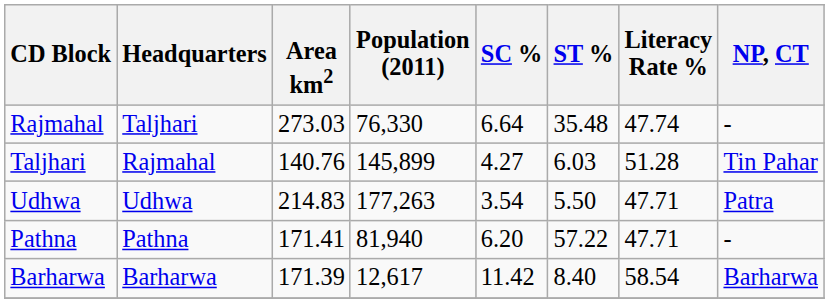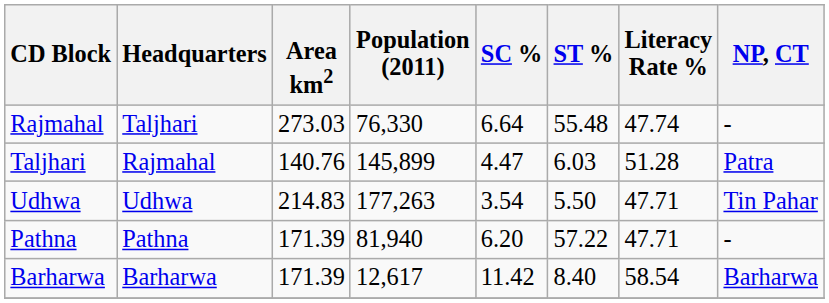(581, 123) 35.48 -> (581, 123) 55.48
(502, 162) 4.27 -> (502, 162) 4.47
(771, 162) Tin Pahar -> (748, 162) Patra
(748, 200) Patra -> (771, 200) Tin Pahar
(311, 239) 171.41 -> (311, 239) 171.39
